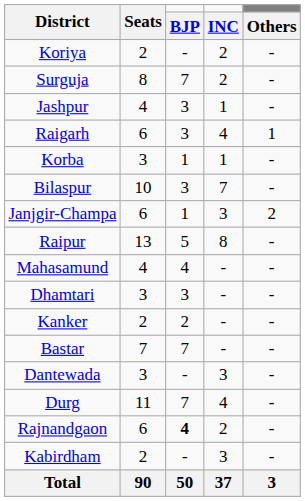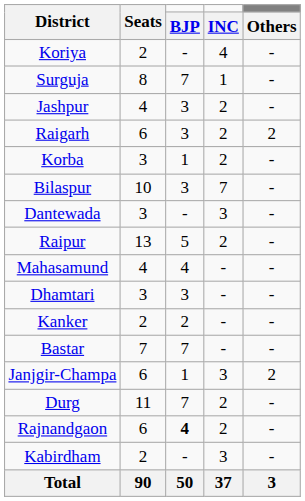(223, 52) 2 -> (223, 52) 4
(223, 79) 2 -> (223, 79) 1
(223, 106) 1 -> (223, 106) 2
(223, 133) 4 -> (223, 133) 2
(272, 133) 1 -> (272, 133) 2
(223, 160) 1 -> (223, 160) 2
rows swapped: (62, 214) <-> (62, 375)
(223, 240) 8 -> (223, 240) 2
(223, 402) 4 -> (223, 402) 2
